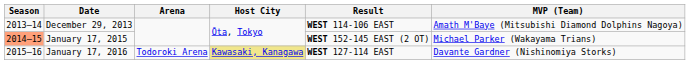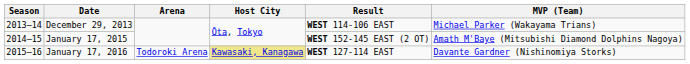(558, 25) Amath M'Baye (Mitsubishi Diamond Dolphins Nagoya) -> (515, 25) Michael Parker (Wakayama Trians)
(24, 39) lightsalmon background -> (24, 39) no background
(515, 39) Michael Parker (Wakayama Trians) -> (558, 39) Amath M'Baye (Mitsubishi Diamond Dolphins Nagoya)
